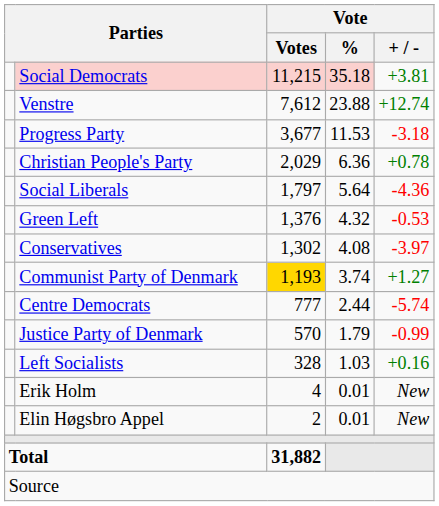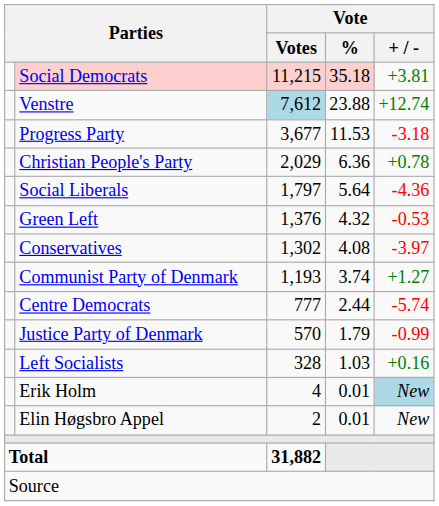(301, 104) no background -> (301, 104) lightblue background
(301, 276) gold background -> (301, 276) no background
(413, 391) no background -> (413, 391) lightblue background
